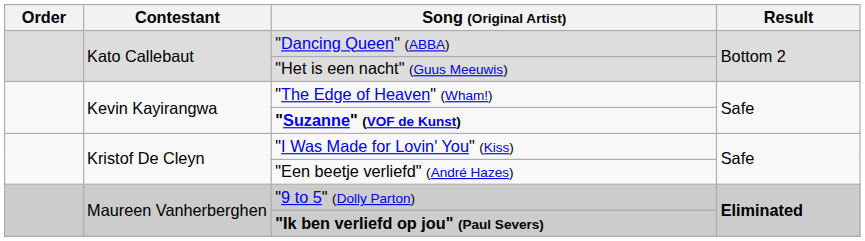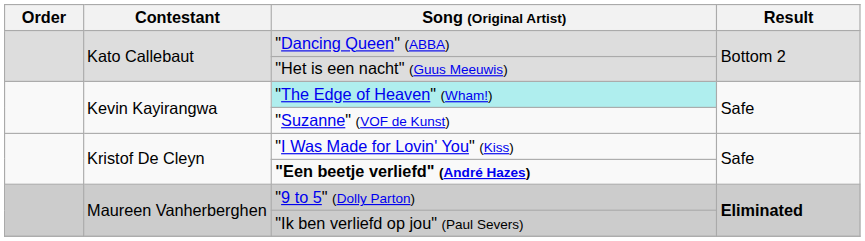(384, 95) no background -> (384, 95) paleturquoise background
(368, 121) bold -> (363, 121) normal
(394, 172) normal -> (403, 172) bold
(410, 223) bold -> (399, 223) normal
